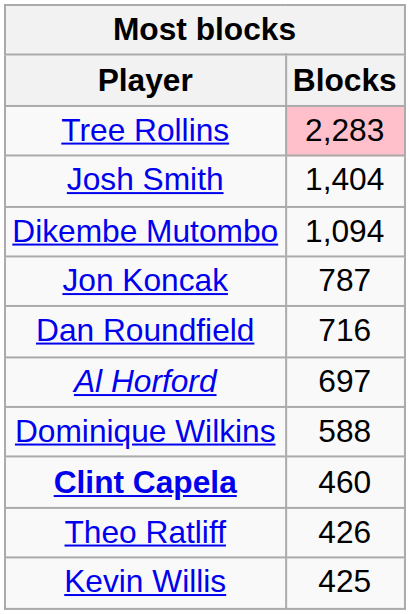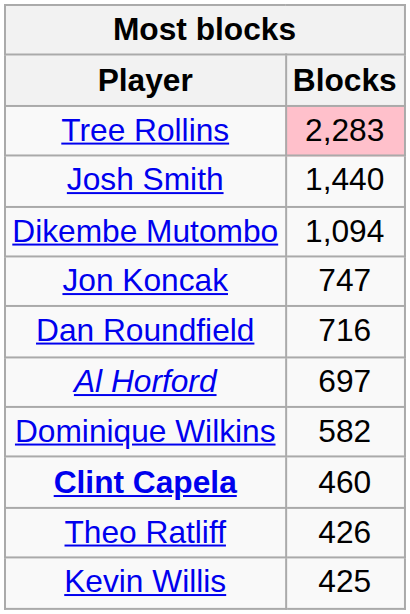(345, 180) 1,404 -> (345, 180) 1,440
(345, 280) 787 -> (345, 280) 747
(345, 431) 588 -> (345, 431) 582
